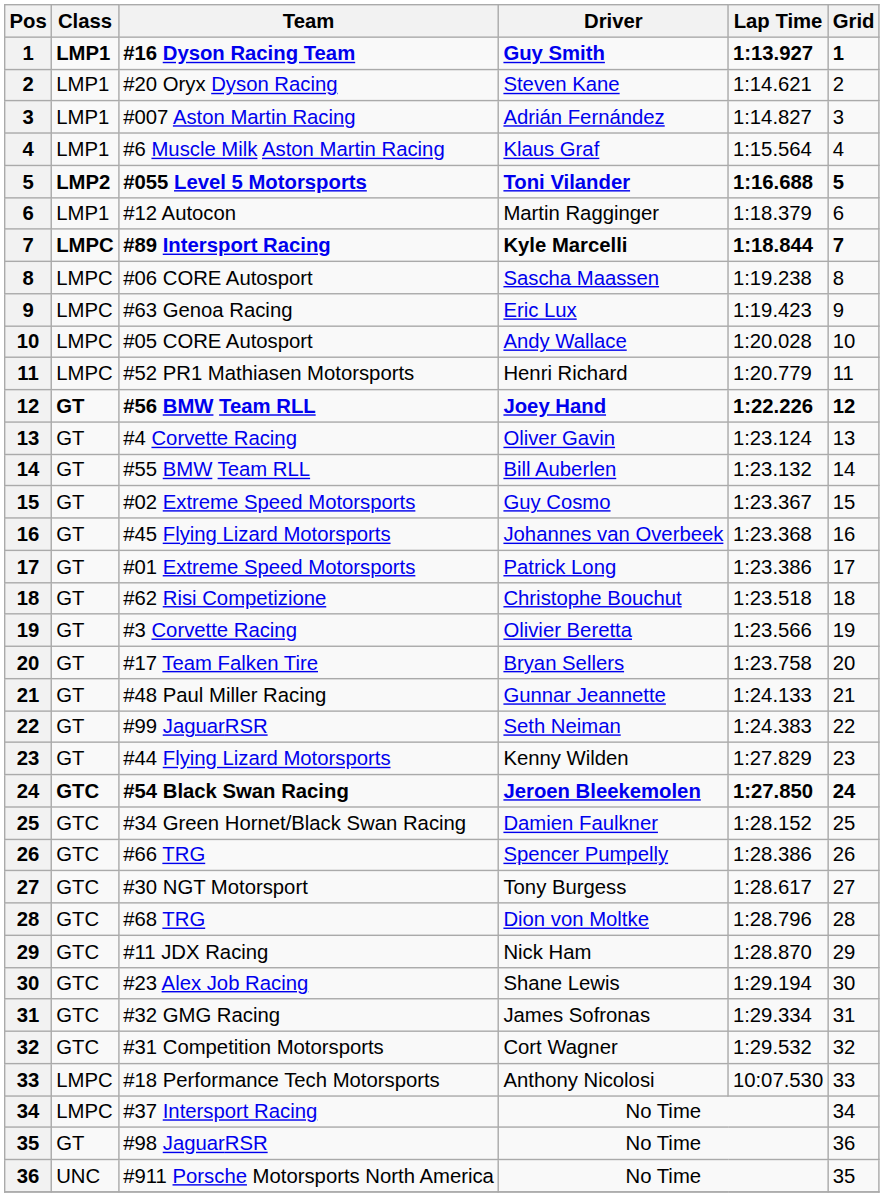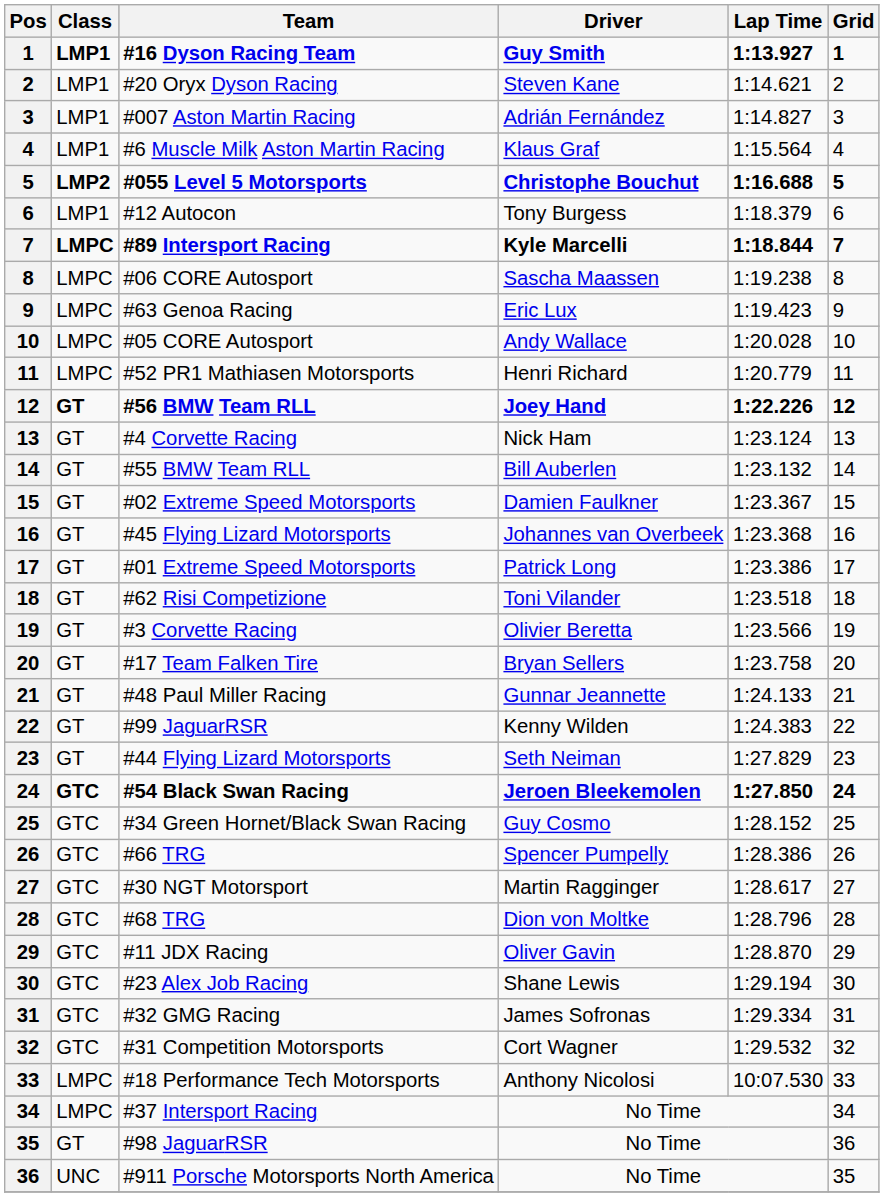(567, 182) Toni Vilander -> (601, 182) Christophe Bouchut
(581, 214) Martin Ragginger -> (565, 214) Tony Burgess
(559, 438) Oliver Gavin -> (547, 438) Nick Ham
(557, 502) Guy Cosmo -> (581, 502) Damien Faulkner
(593, 599) Christophe Bouchut -> (562, 599) Toni Vilander
(562, 727) Seth Neiman -> (566, 727) Kenny Wilden
(566, 759) Kenny Wilden -> (562, 759) Seth Neiman
(581, 823) Damien Faulkner -> (557, 823) Guy Cosmo
(565, 887) Tony Burgess -> (581, 887) Martin Ragginger
(547, 951) Nick Ham -> (559, 951) Oliver Gavin
